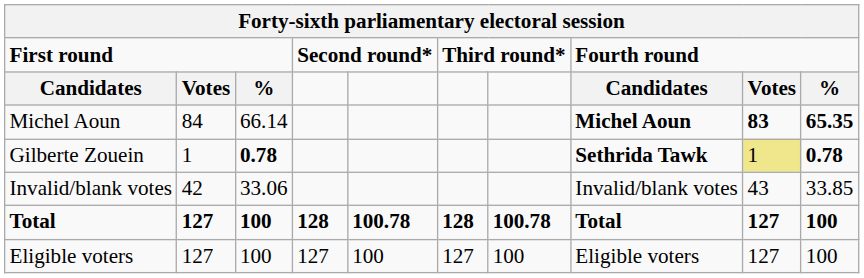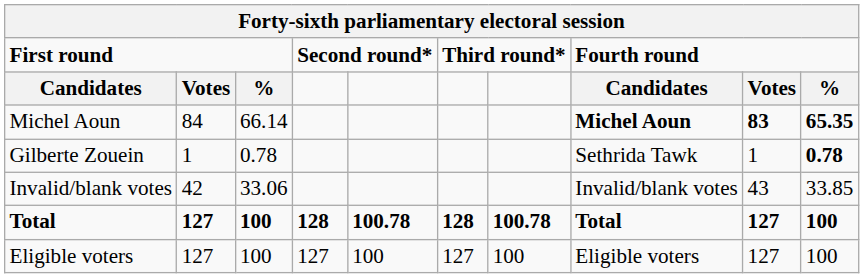(258, 155) bold -> (258, 155) normal
(641, 155) bold -> (636, 155) normal
(753, 155) khaki background -> (753, 155) no background
